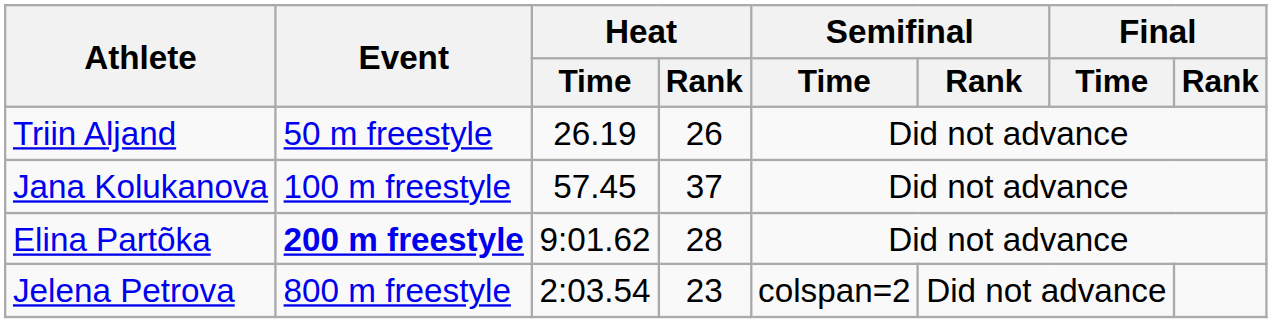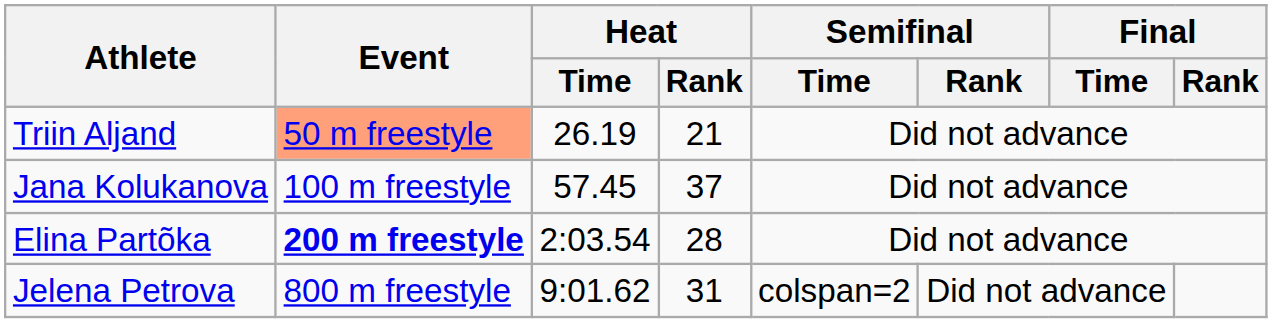(388, 134) no background -> (388, 134) lightsalmon background
(704, 134) 26 -> (704, 134) 21
(595, 239) 9:01.62 -> (595, 239) 2:03.54
(595, 292) 2:03.54 -> (595, 292) 9:01.62
(704, 292) 23 -> (704, 292) 31
